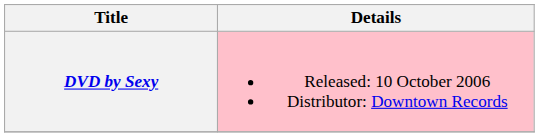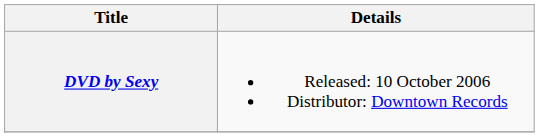(376, 91) pink background -> (376, 91) no background
